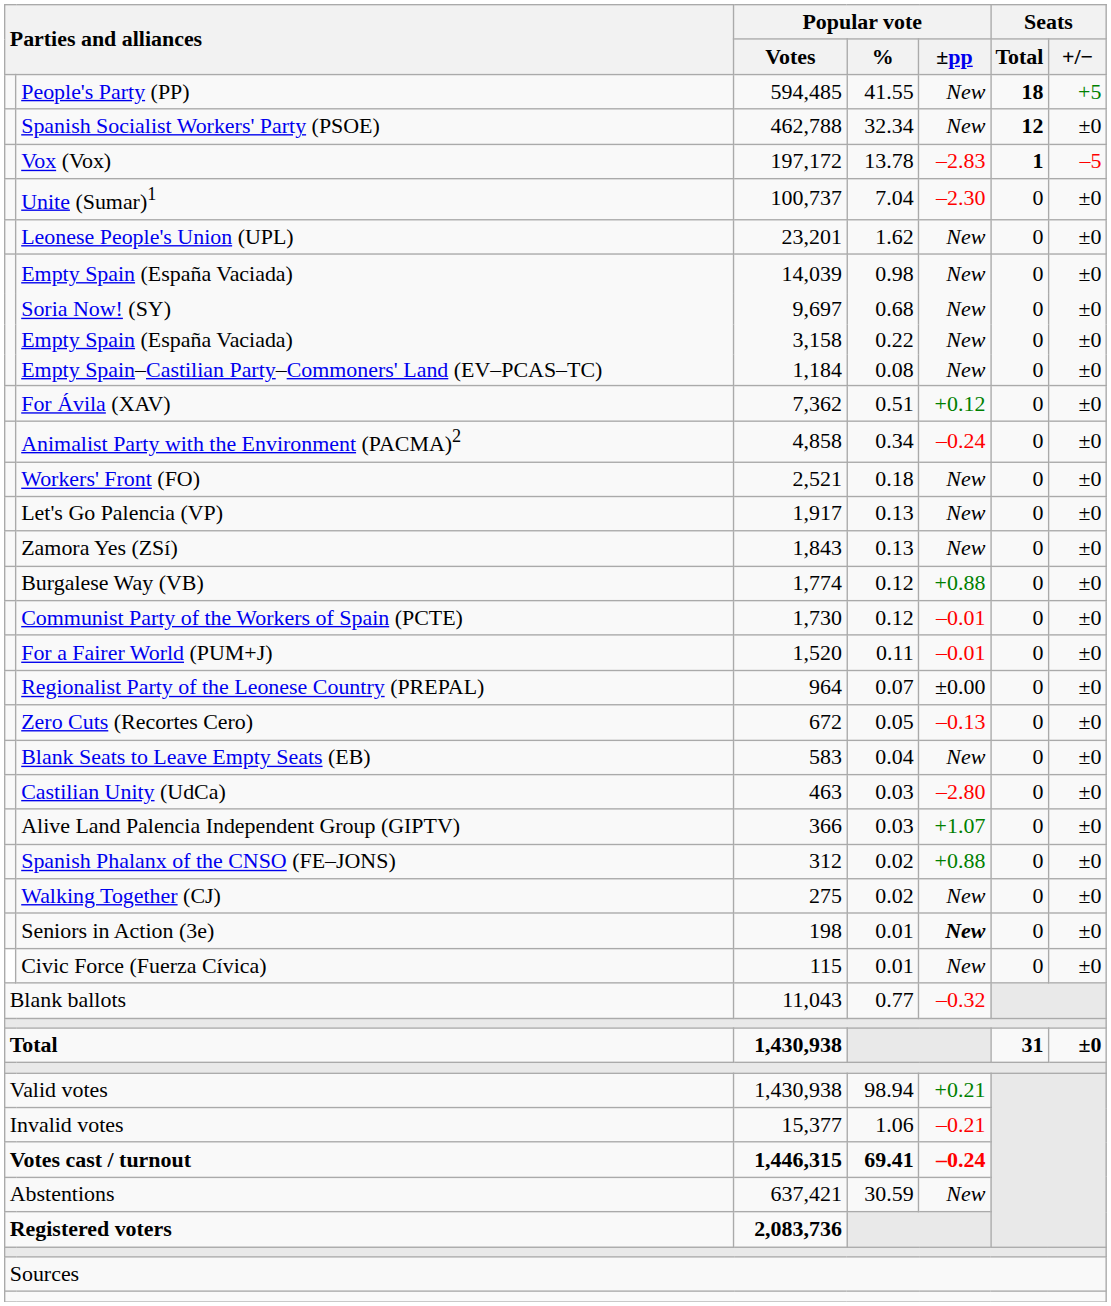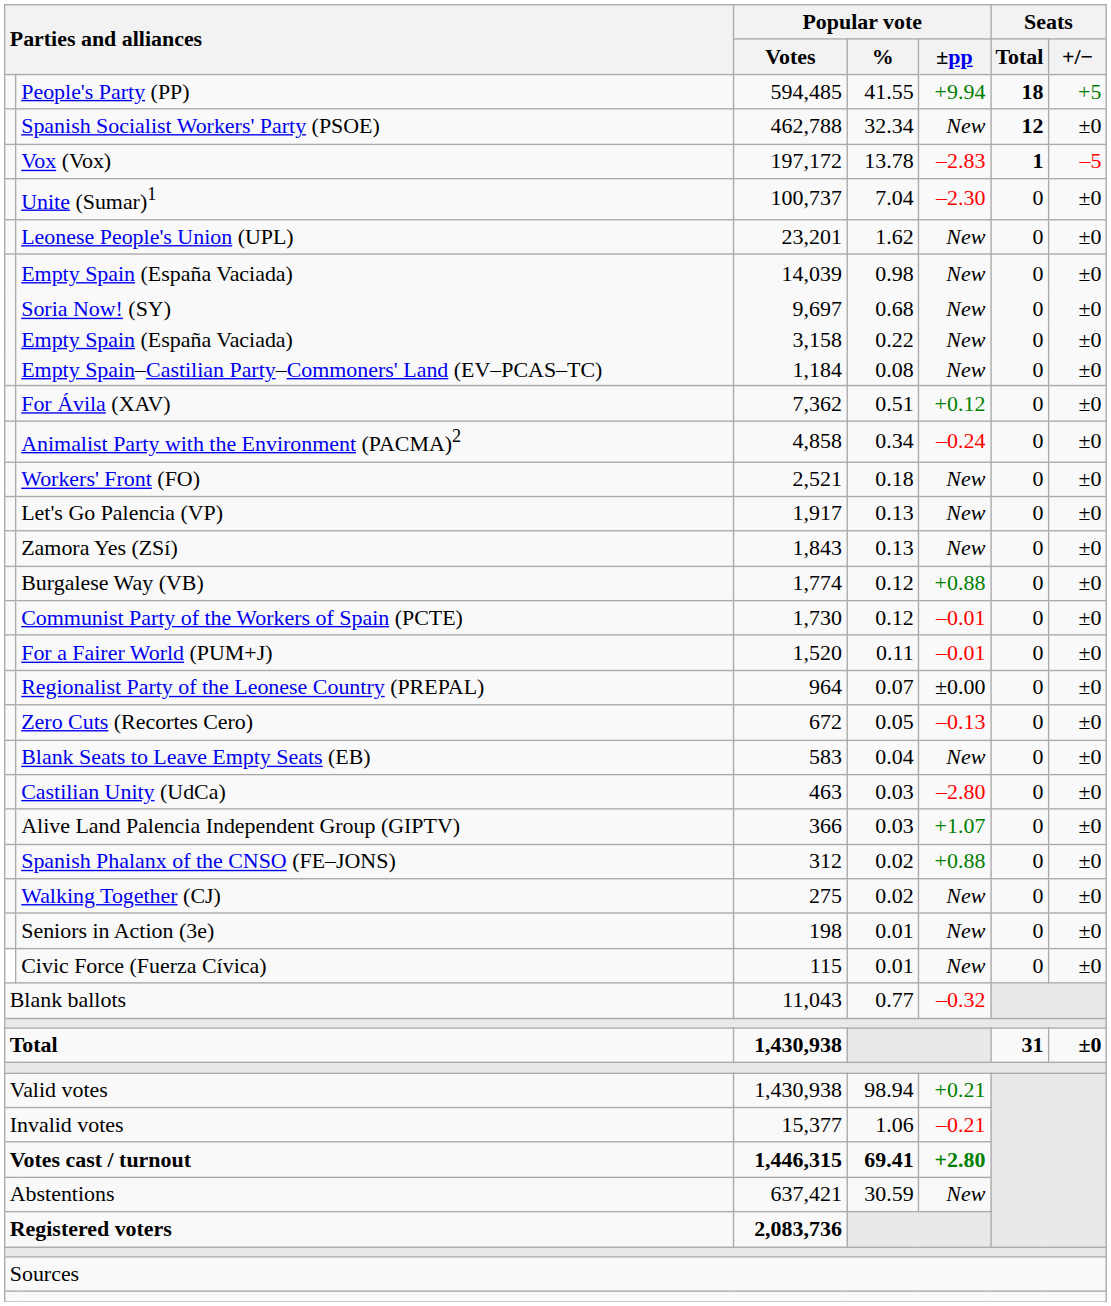(966, 91) New -> (960, 91) +9.94
(965, 930) bold -> (966, 930) normal
(961, 1159) –0.24 -> (960, 1159) +2.80
